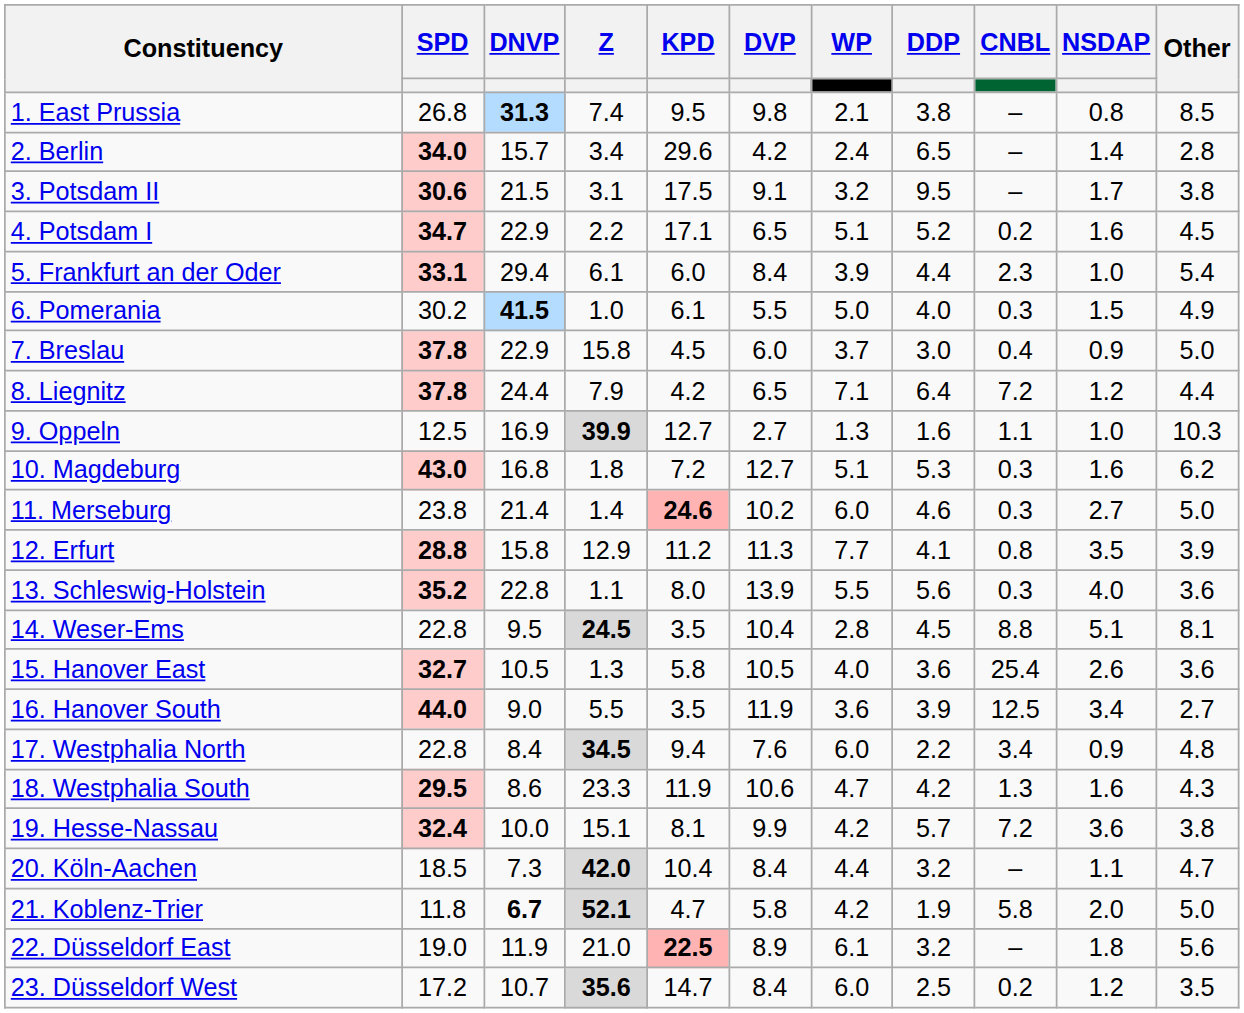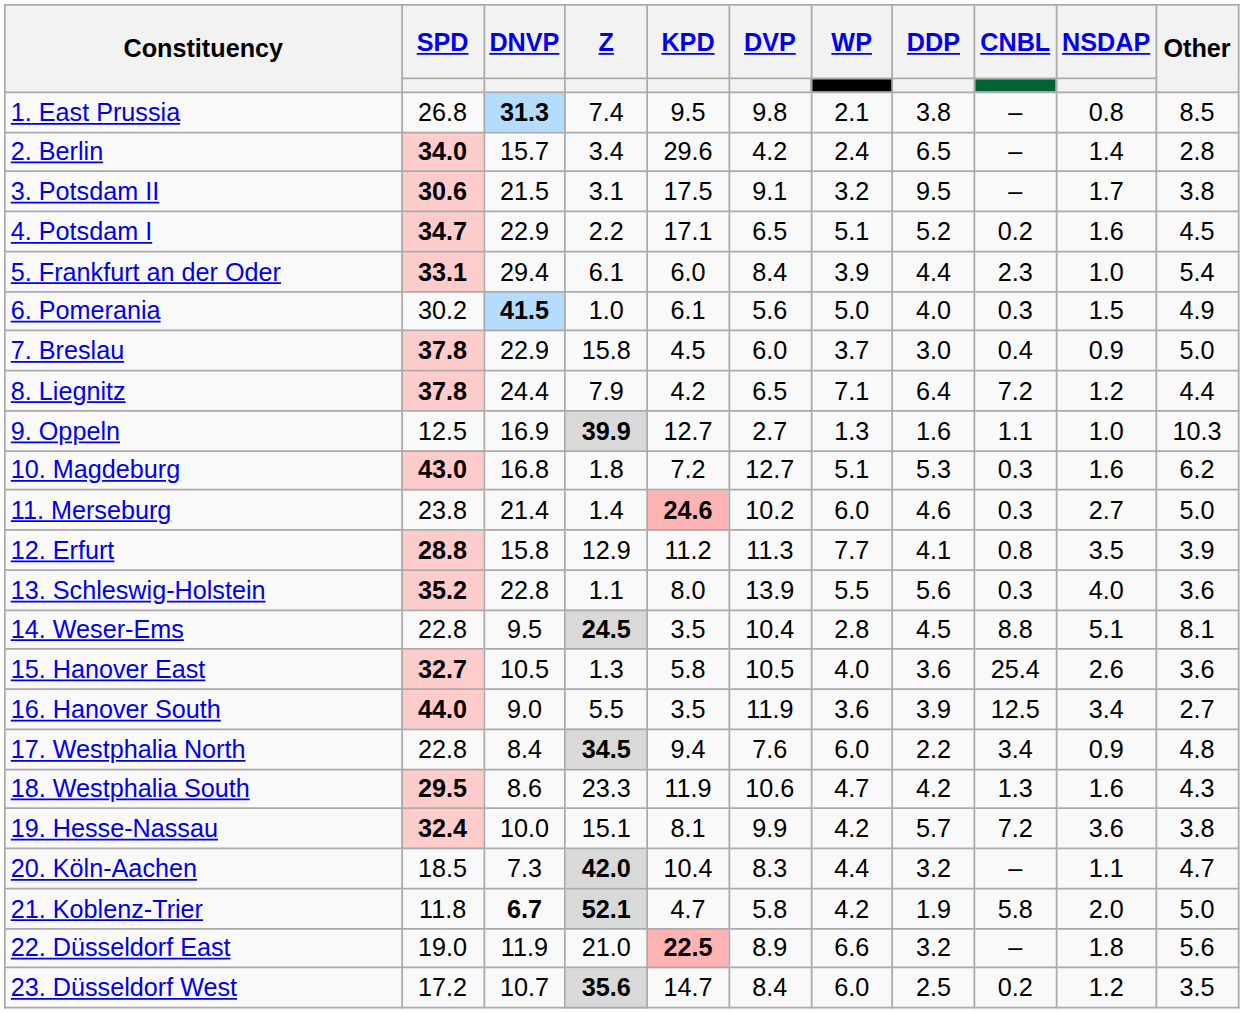(770, 311) 5.5 -> (770, 311) 5.6
(770, 869) 8.4 -> (770, 869) 8.3
(852, 948) 6.1 -> (852, 948) 6.6
